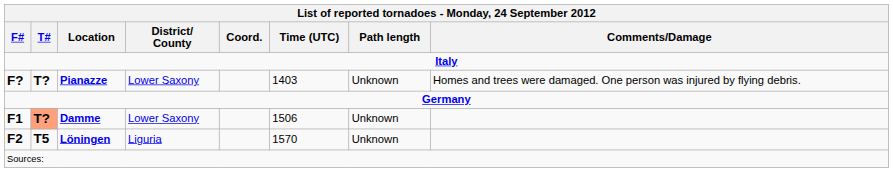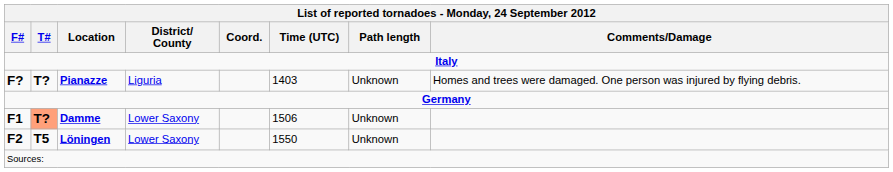(164, 80) Lower Saxony -> (145, 80) Liguria
(145, 139) Liguria -> (164, 139) Lower Saxony
(285, 139) 1570 -> (285, 139) 1550
